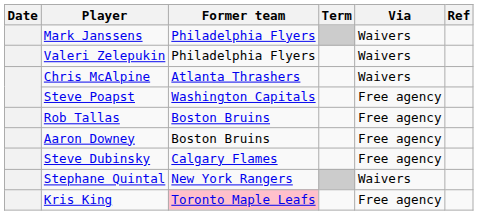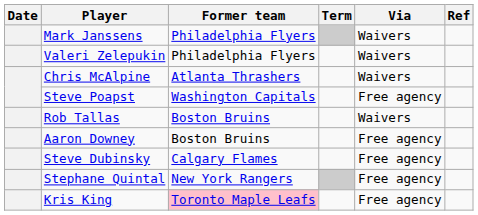(400, 118) Free agency -> (385, 118) Waivers
(385, 179) Waivers -> (400, 179) Free agency
